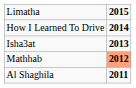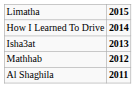(119, 59) lightsalmon background -> (119, 59) no background
